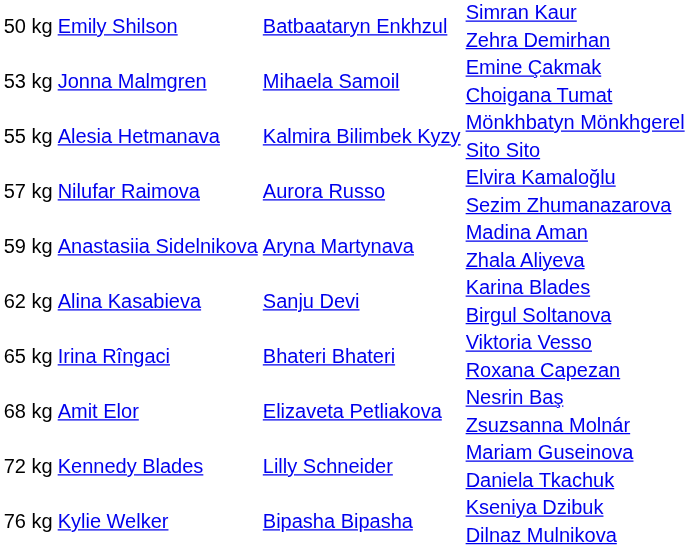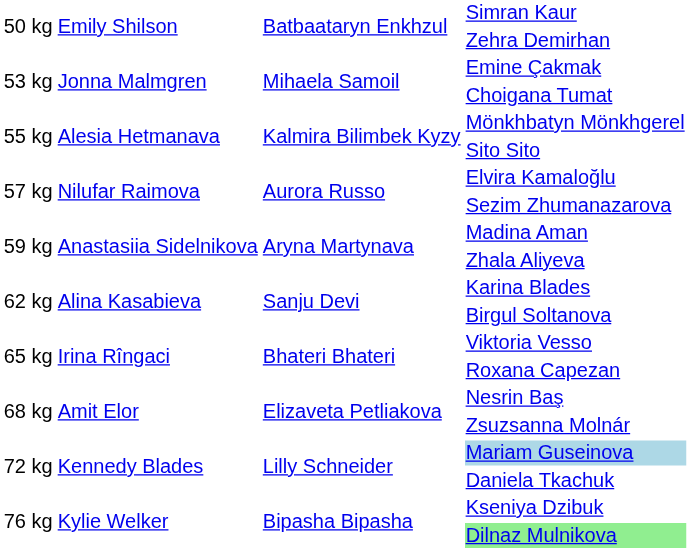(550, 452) no background -> (550, 452) lightblue background
(541, 535) no background -> (541, 535) lightgreen background
